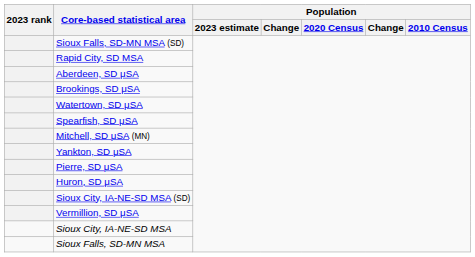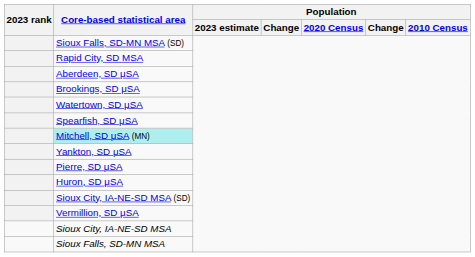(103, 136) no background -> (103, 136) paleturquoise background
